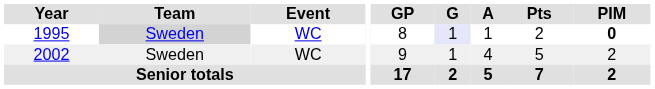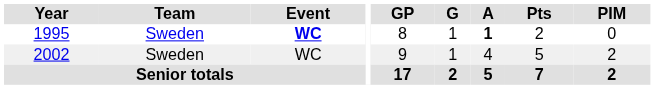(175, 34) lightgrey background -> (175, 34) no background
(308, 34) normal -> (308, 34) bold
(453, 34) lavender background -> (453, 34) no background
(488, 34) normal -> (488, 34) bold
(612, 34) bold -> (612, 34) normal
